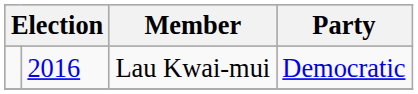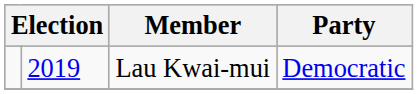(54, 67) 2016 -> (54, 67) 2019
